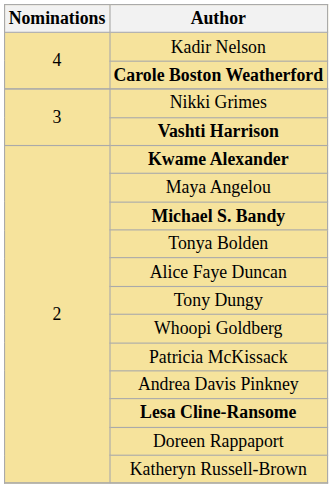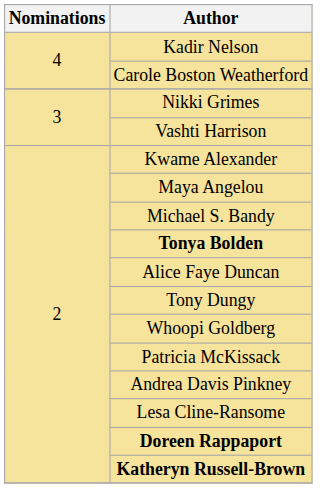(218, 74) bold -> (211, 74) normal
(218, 131) bold -> (211, 131) normal
(218, 159) bold -> (211, 159) normal
(218, 215) bold -> (211, 215) normal
(218, 243) normal -> (211, 243) bold
(218, 412) bold -> (211, 412) normal
(218, 441) normal -> (211, 441) bold
(218, 469) normal -> (211, 469) bold
